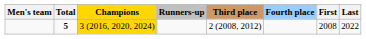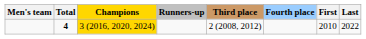(66, 26) 5 -> (66, 26) 4
(328, 26) 2008 -> (328, 26) 2010
